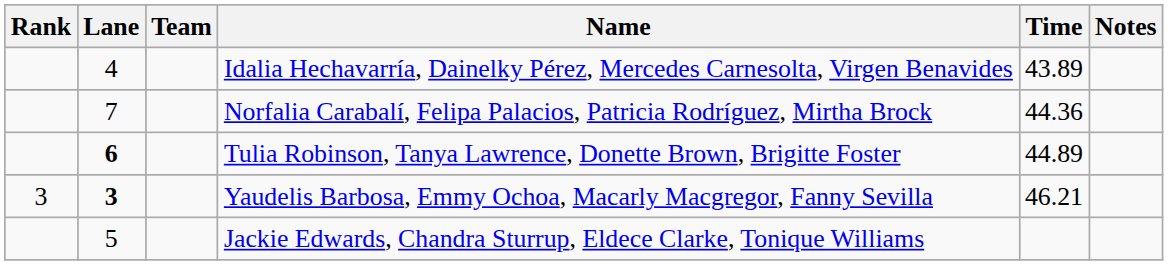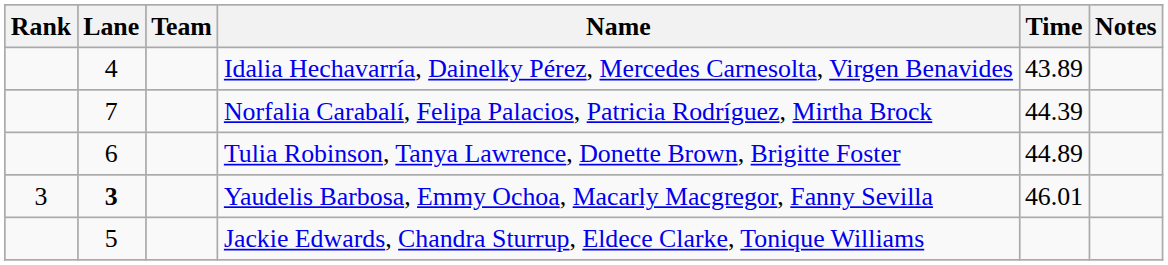(1054, 111) 44.36 -> (1054, 111) 44.39
(111, 153) bold -> (111, 153) normal
(1054, 196) 46.21 -> (1054, 196) 46.01
